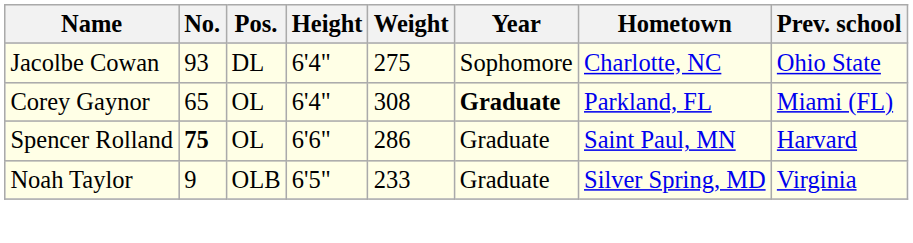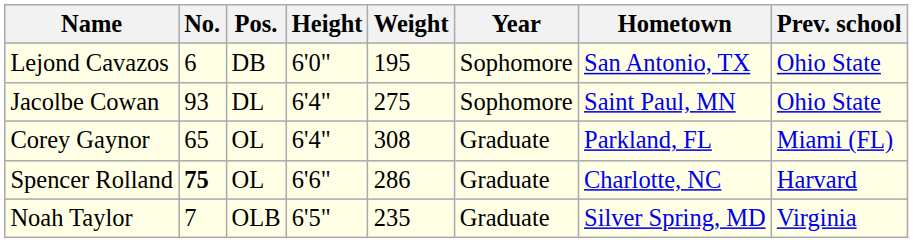+ row: (90, 62)
(653, 62) Charlotte, NC -> (660, 101) Saint Paul, MN
(510, 101) bold -> (505, 140) normal
(660, 140) Saint Paul, MN -> (653, 179) Charlotte, NC
(190, 179) 9 -> (190, 218) 7
(392, 179) 233 -> (392, 218) 235
